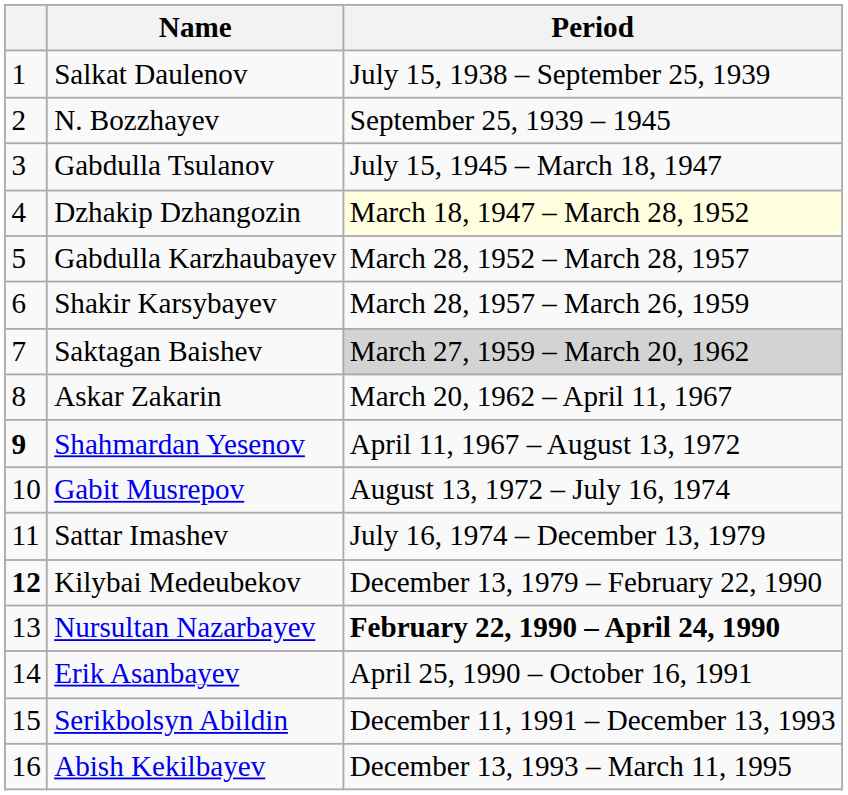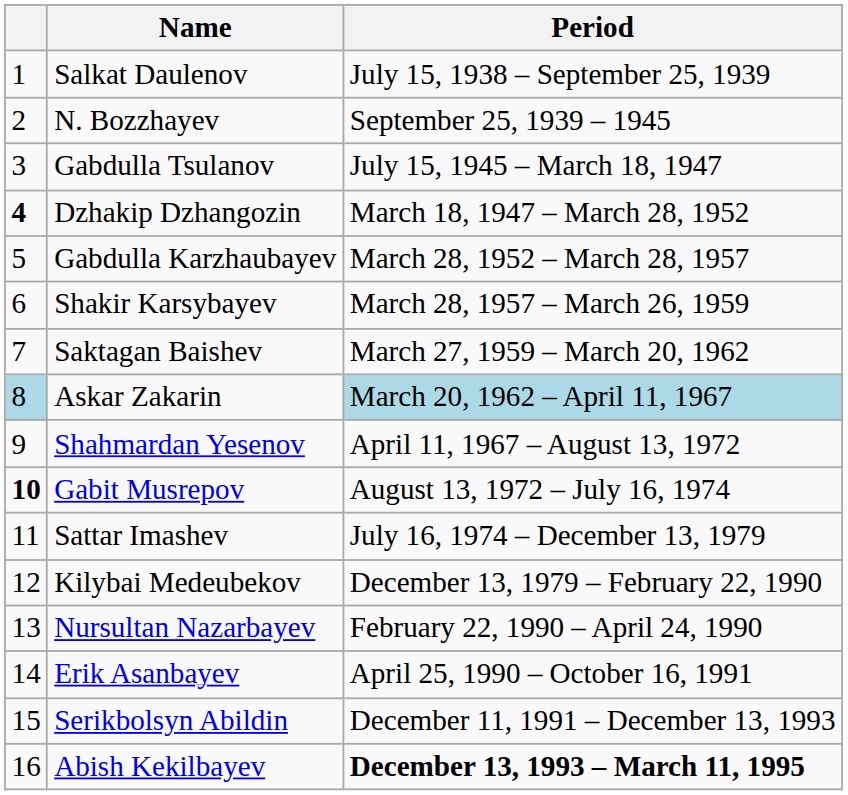(19, 212) normal -> (19, 212) bold
(550, 212) lightyellow background -> (550, 212) no background
(550, 350) lightgrey background -> (550, 350) no background
(19, 397) no background -> (19, 397) lightblue background
(541, 397) no background -> (541, 397) lightblue background
(19, 443) bold -> (19, 443) normal
(26, 489) normal -> (26, 489) bold
(26, 581) bold -> (26, 581) normal
(565, 627) bold -> (556, 627) normal
(571, 766) normal -> (577, 766) bold
